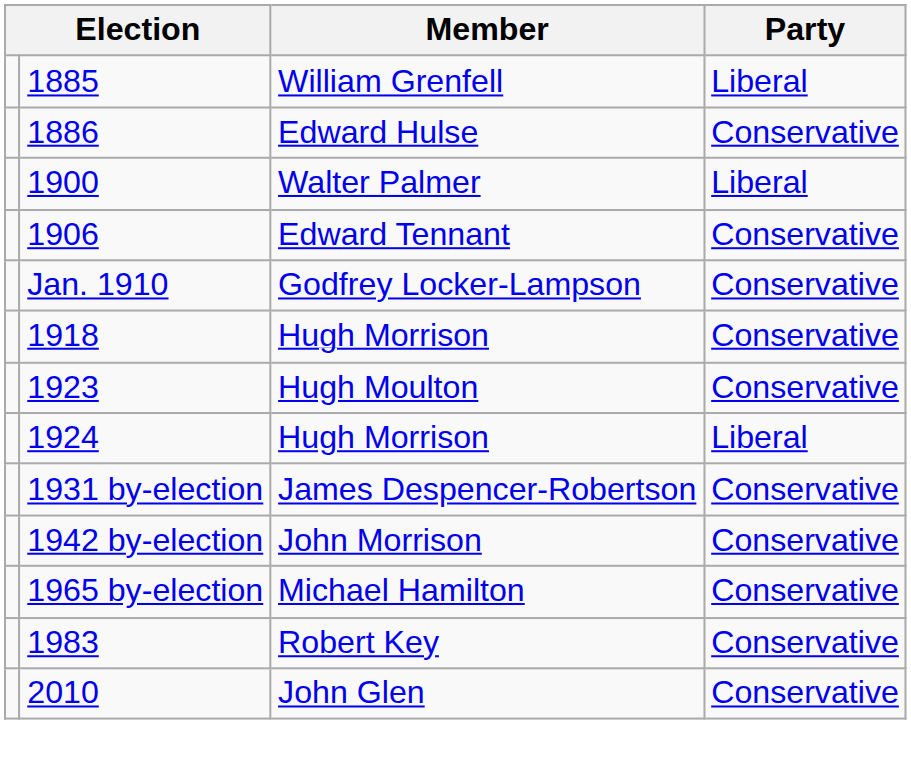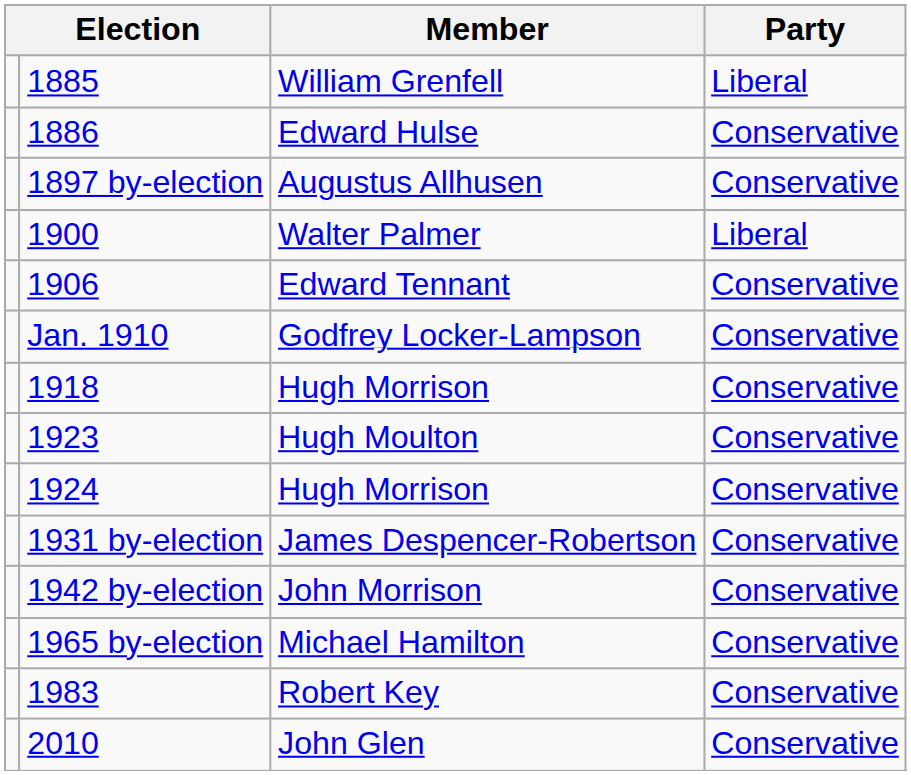+ row: (145, 183)
(759, 438) Liberal -> (805, 489) Conservative
